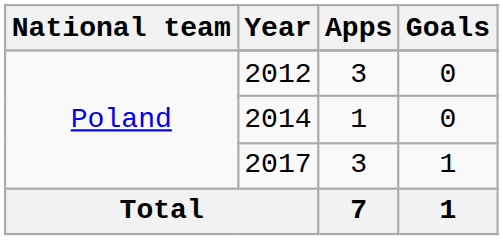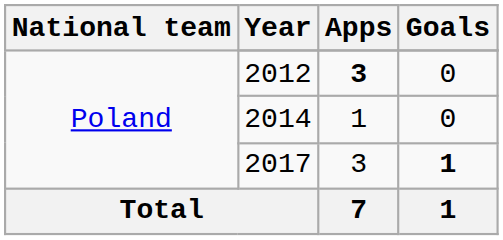(359, 74) normal -> (359, 74) bold
(448, 165) normal -> (448, 165) bold
